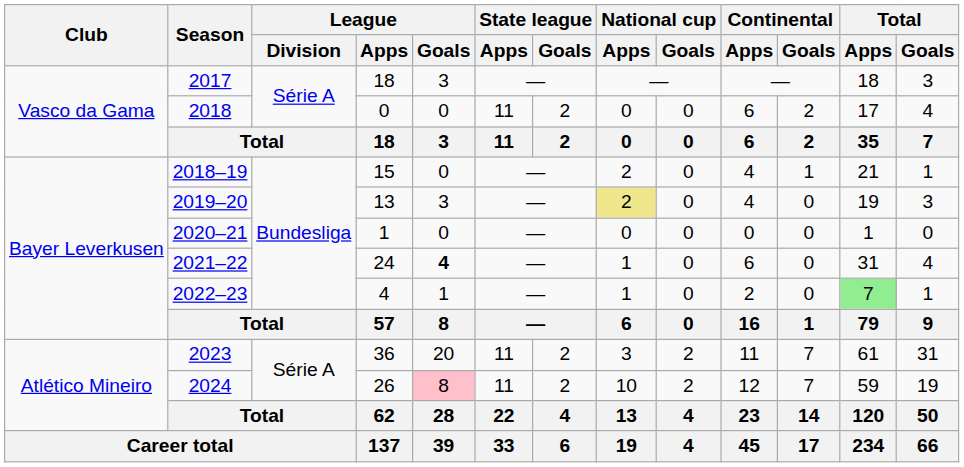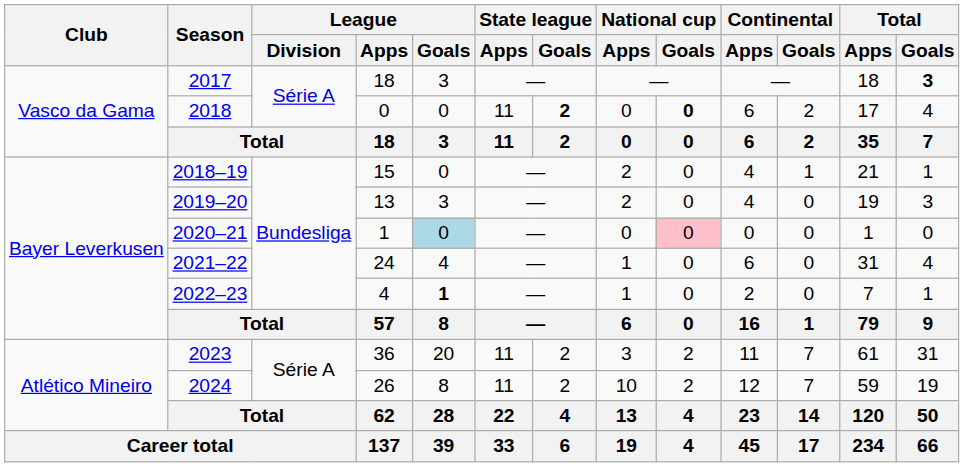(928, 80) normal -> (928, 80) bold
(565, 111) normal -> (565, 111) bold
(688, 111) normal -> (688, 111) bold
(626, 202) khaki background -> (626, 202) no background
(444, 232) no background -> (444, 232) lightblue background
(688, 232) no background -> (688, 232) pink background
(444, 263) bold -> (444, 263) normal
(444, 293) normal -> (444, 293) bold
(868, 293) lightgreen background -> (868, 293) no background
(444, 385) pink background -> (444, 385) no background
